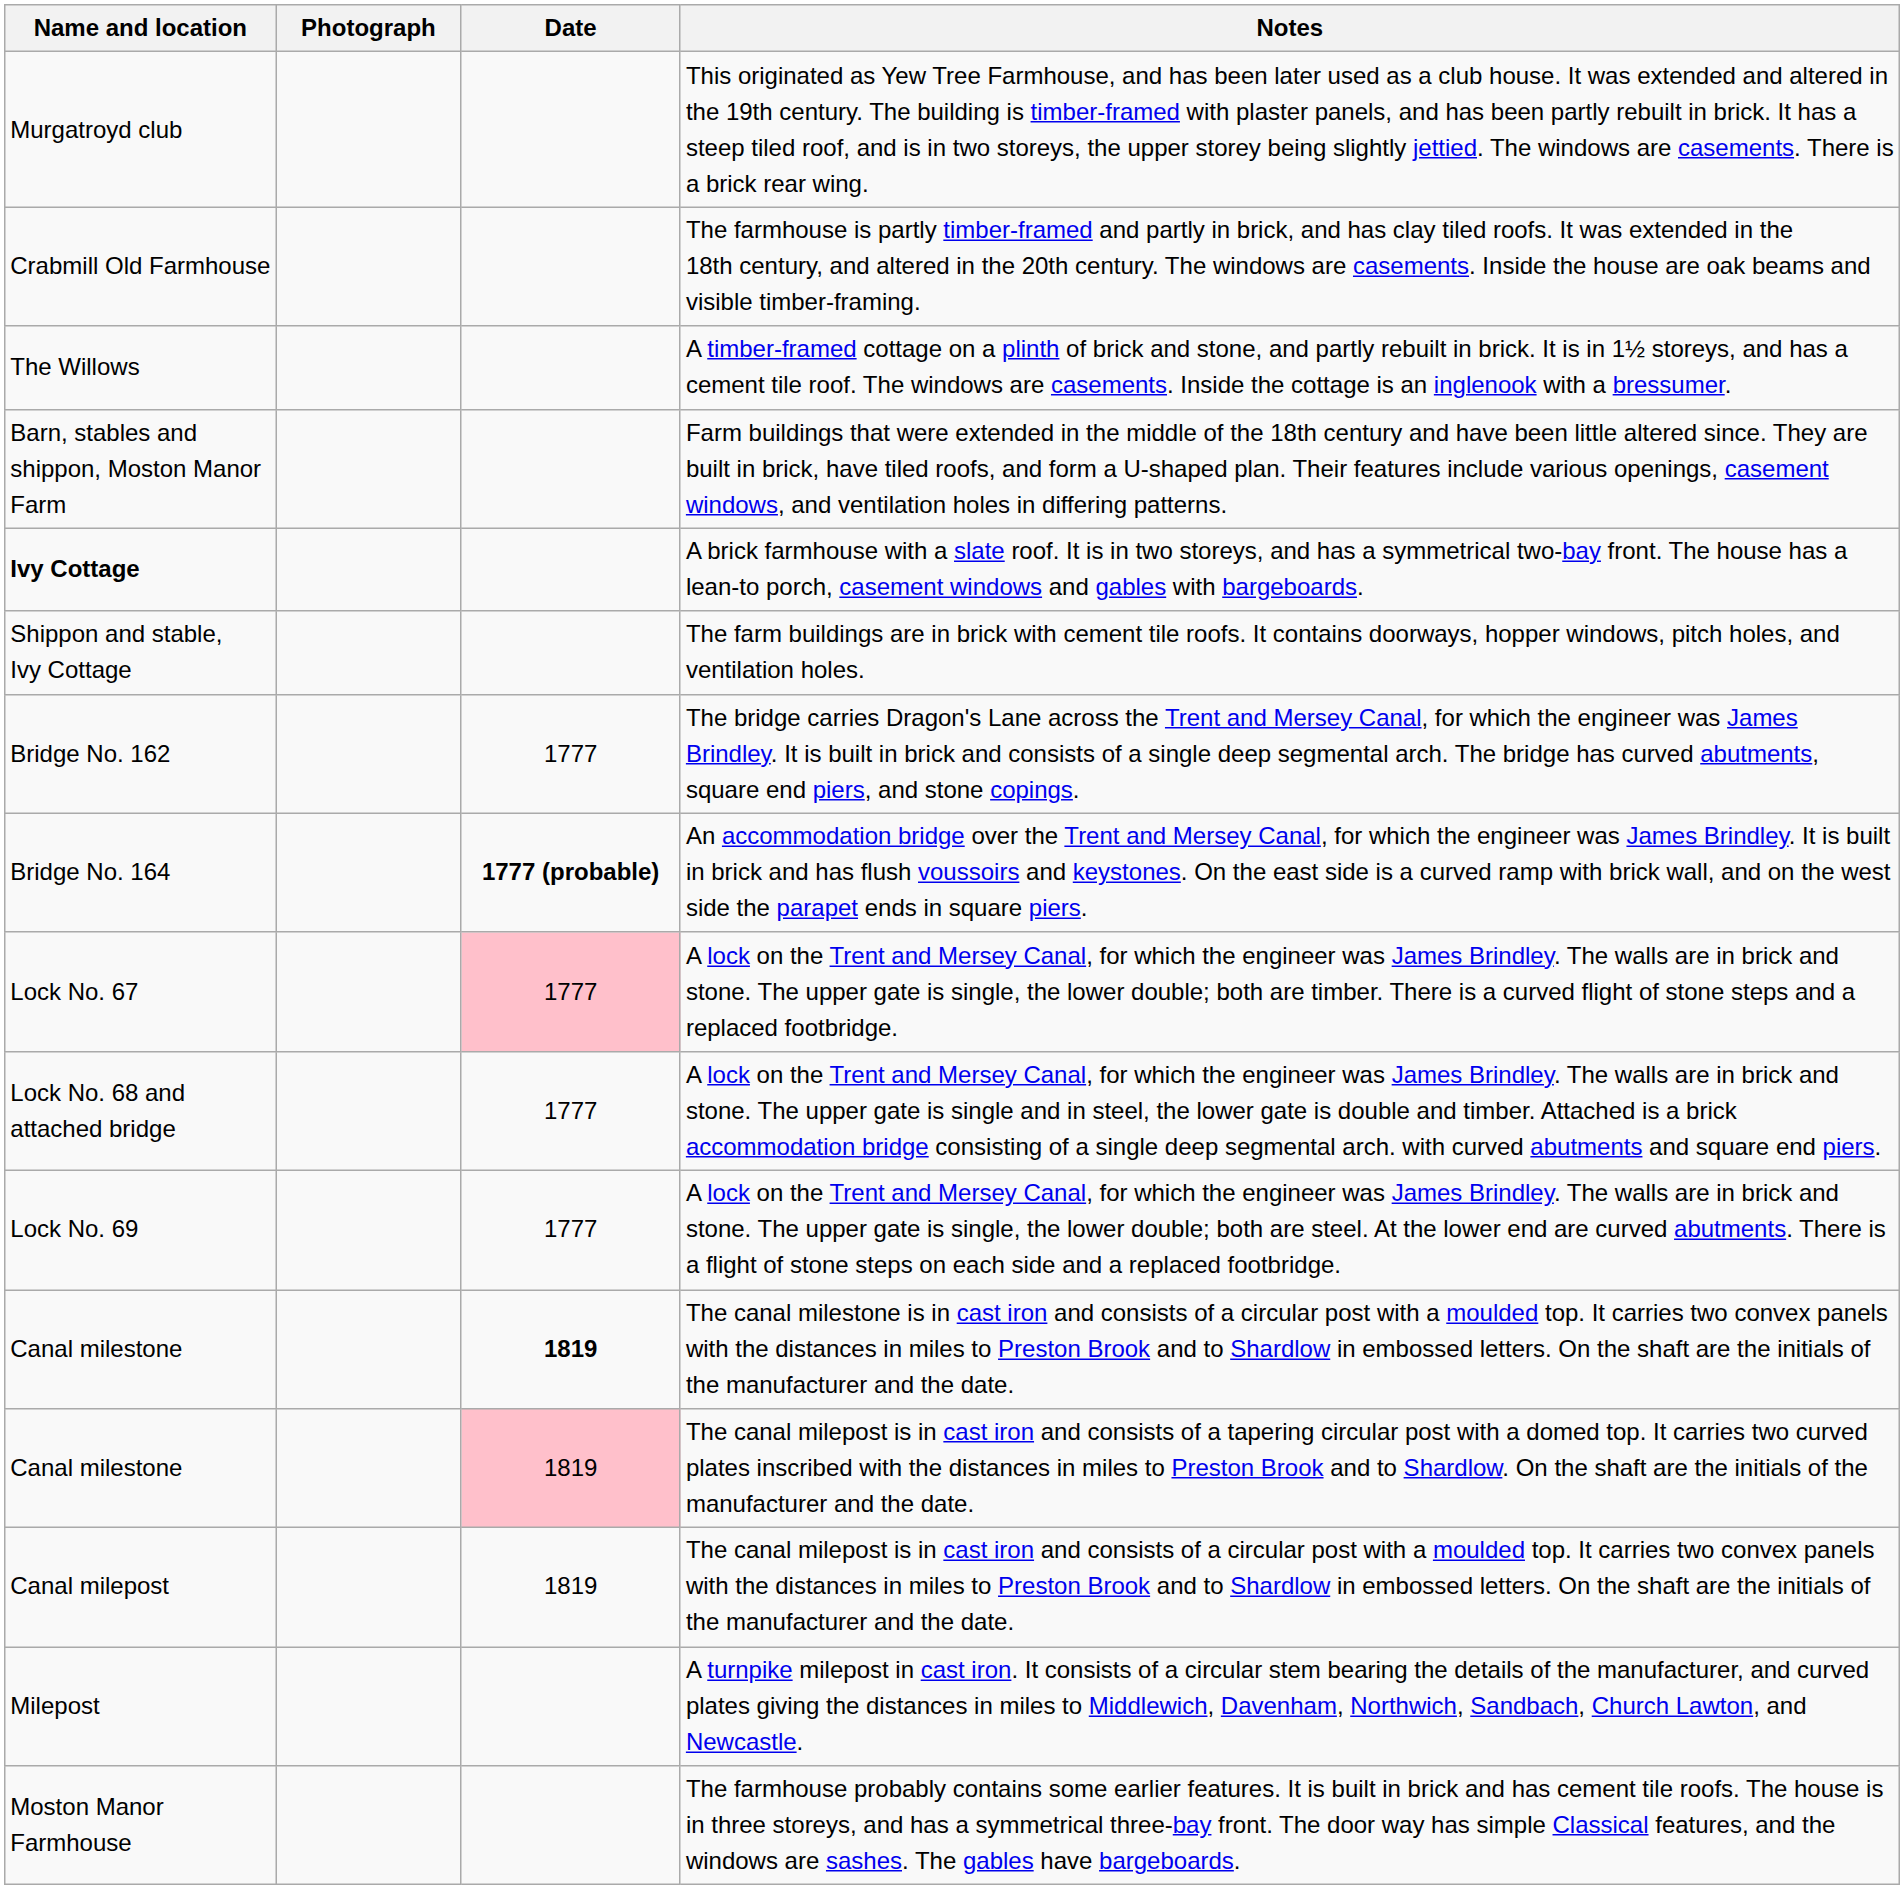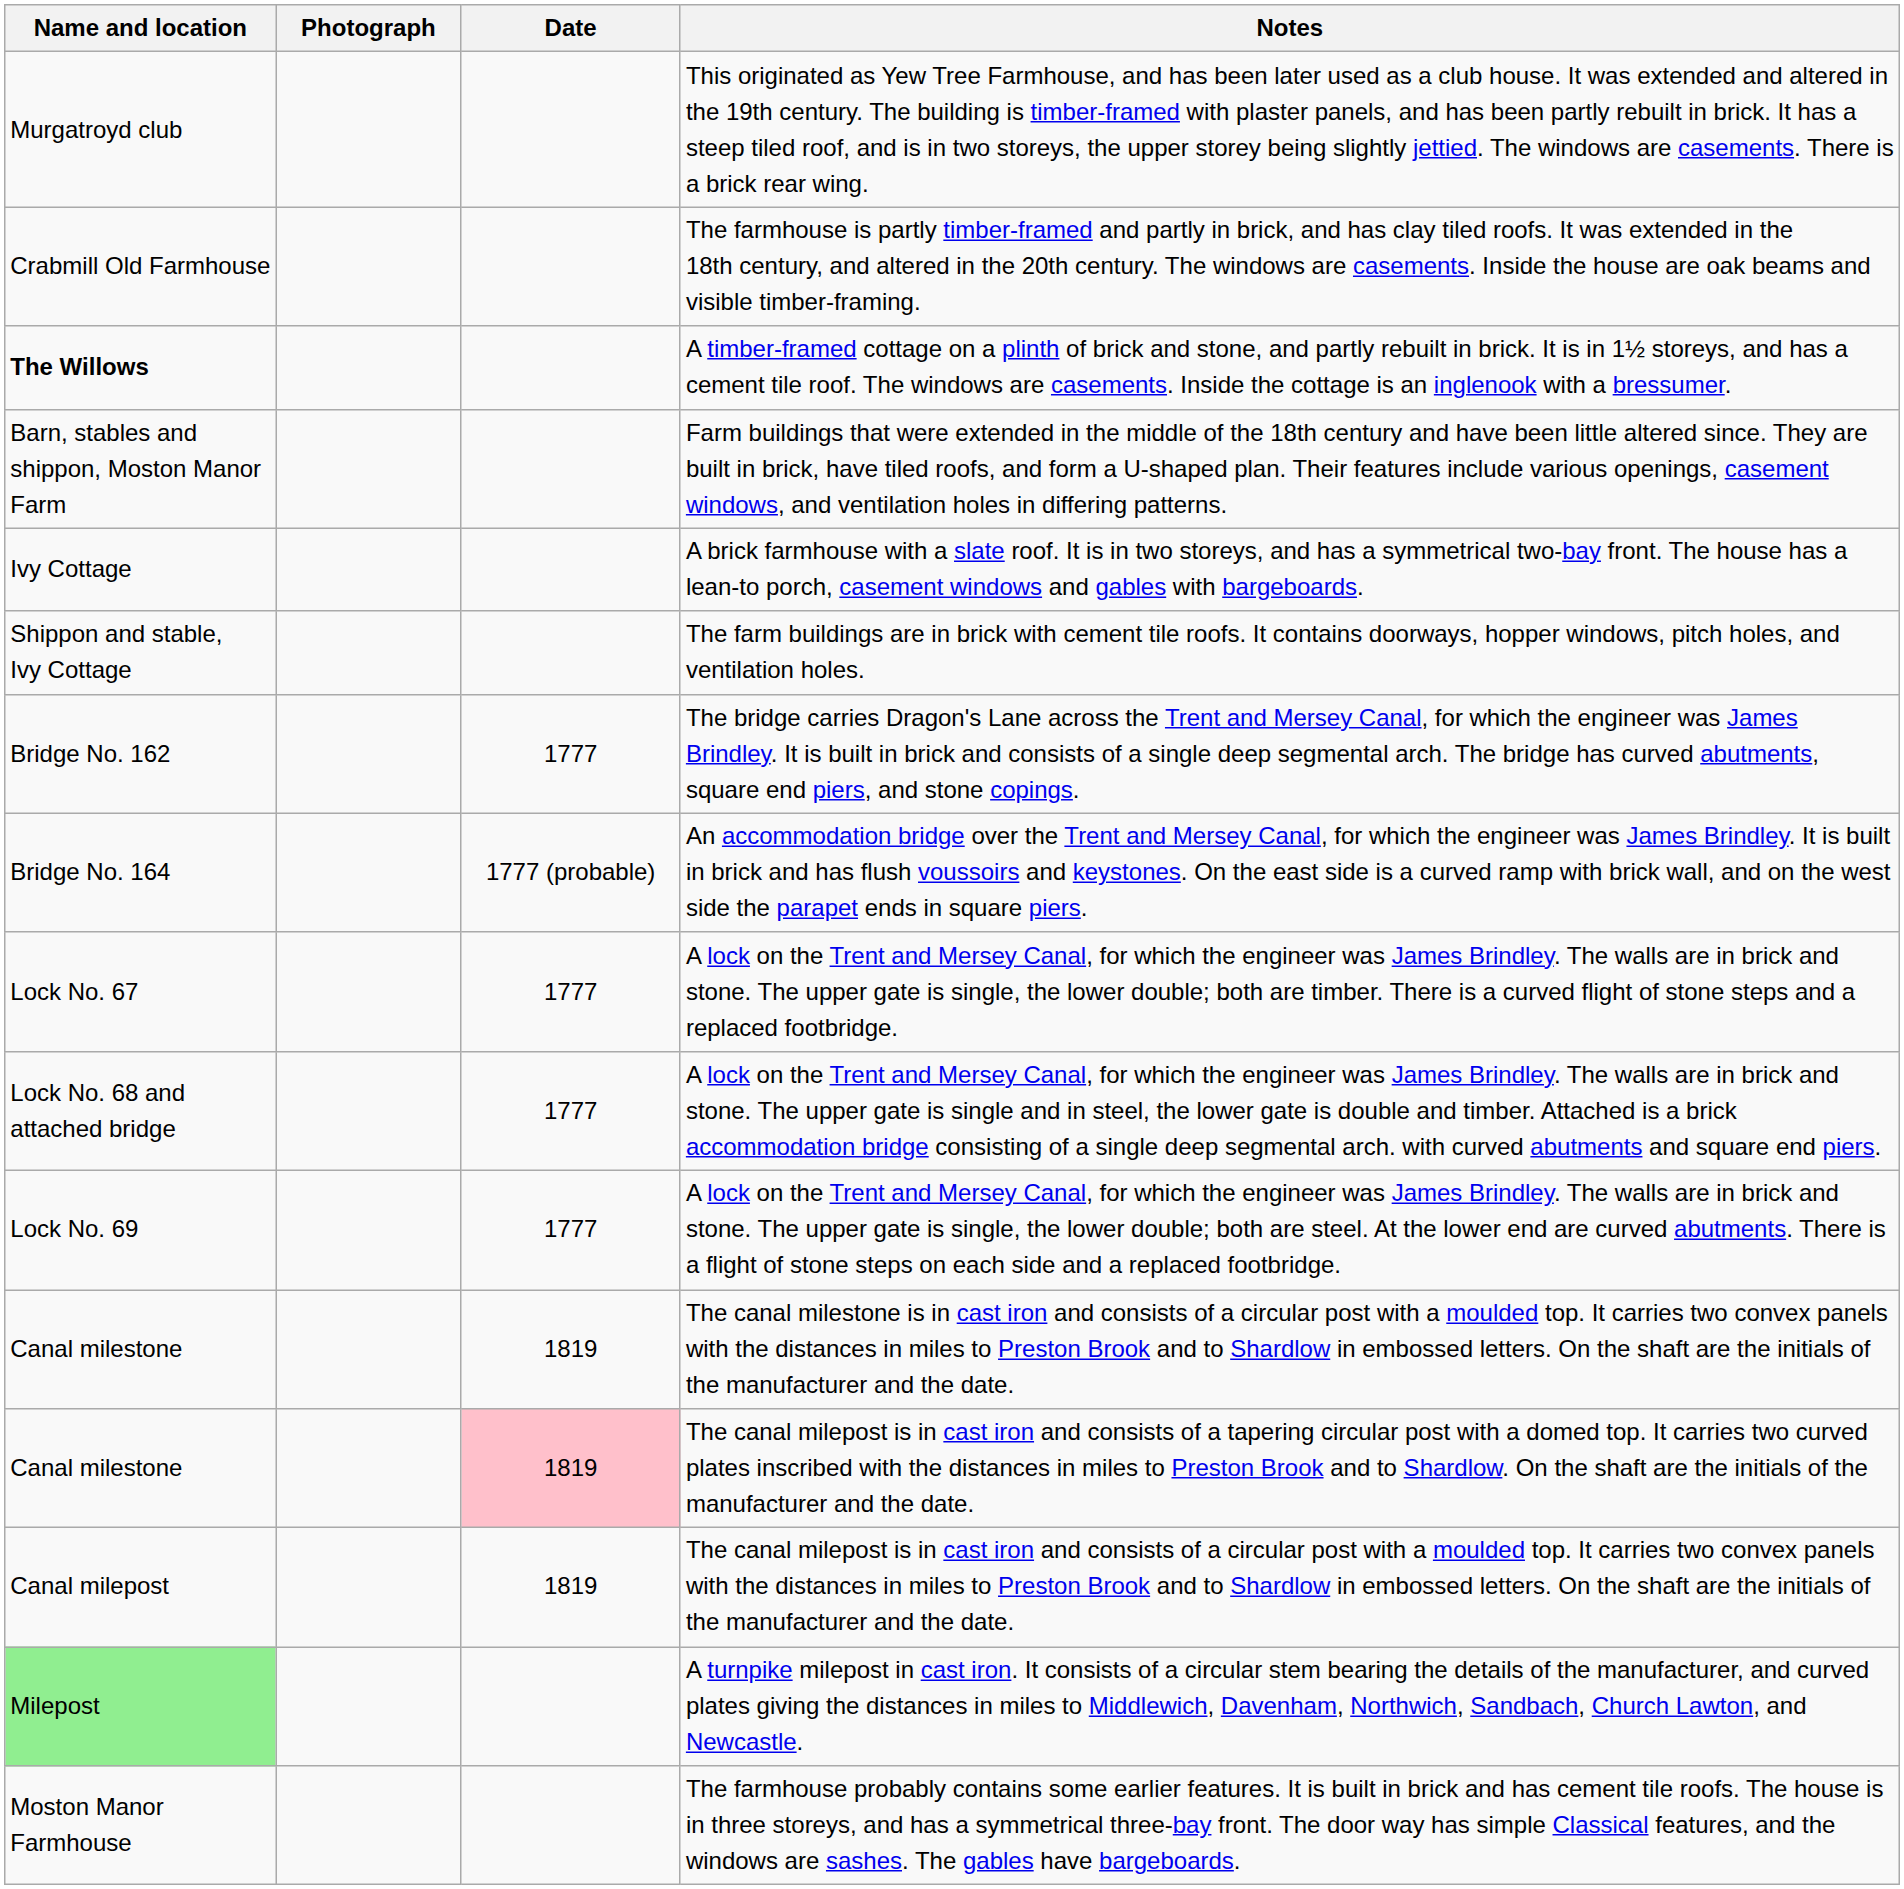(75, 367) normal -> (80, 367) bold
(75, 569) bold -> (71, 569) normal
(571, 872) bold -> (571, 872) normal
(571, 991) pink background -> (571, 991) no background
(571, 1348) bold -> (571, 1348) normal
(55, 1705) no background -> (55, 1705) lightgreen background
